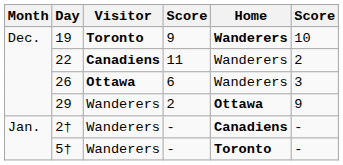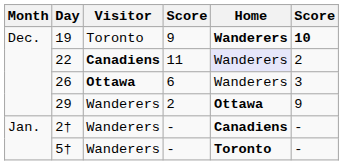(115, 38) bold -> (115, 38) normal
(302, 38) normal -> (302, 38) bold
(251, 60) no background -> (251, 60) lavender background
